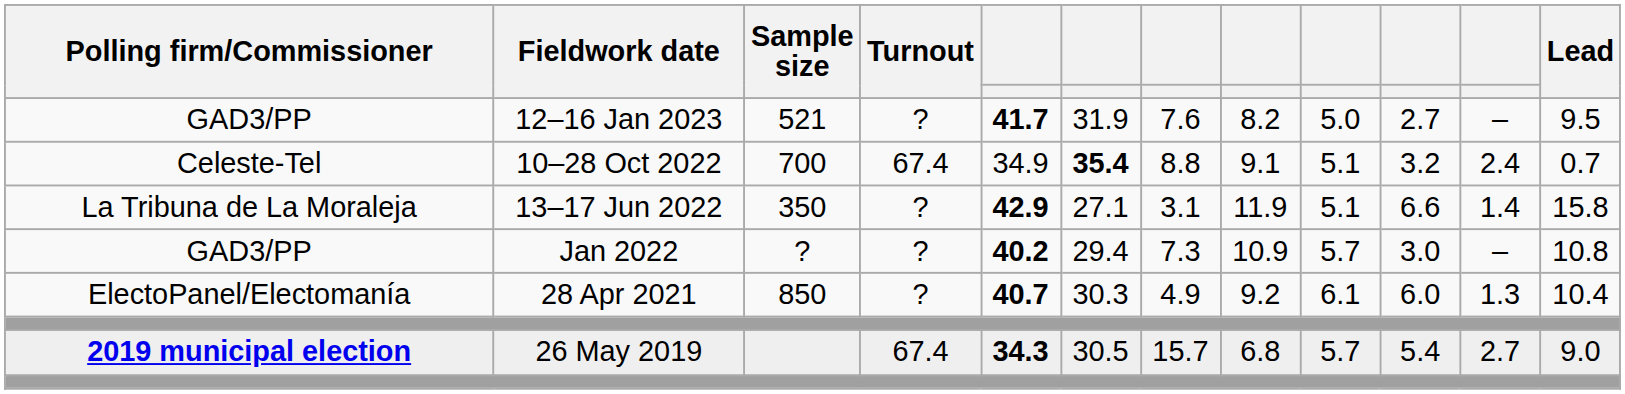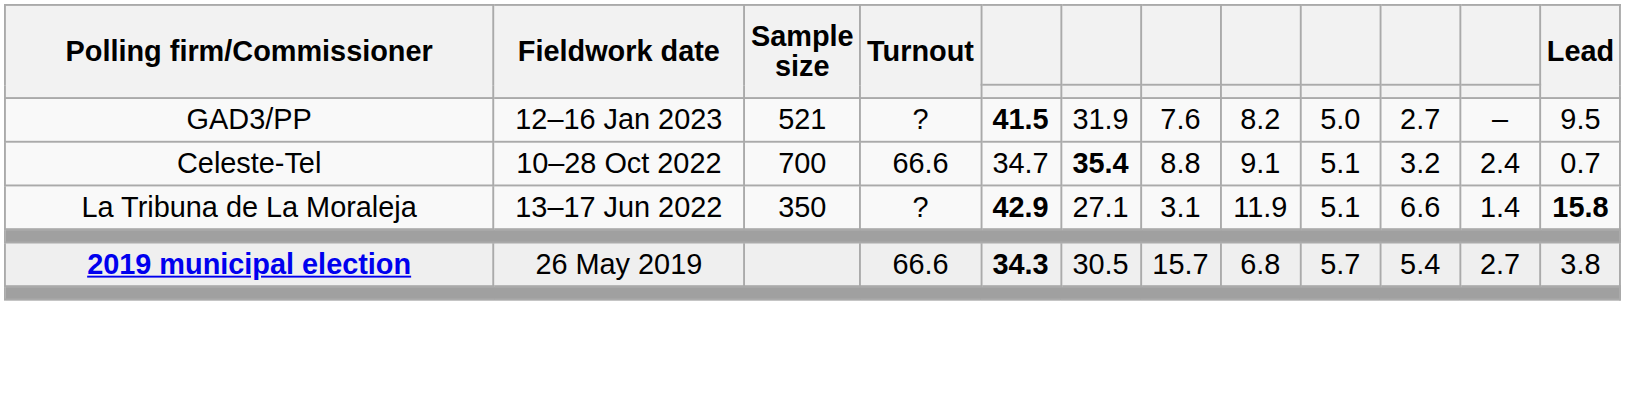(1021, 119) 41.7 -> (1021, 119) 41.5
(920, 163) 67.4 -> (920, 163) 66.6
(1021, 163) 34.9 -> (1021, 163) 34.7
(1580, 207) normal -> (1580, 207) bold
- row: (249, 251)
- row: (249, 295)
(920, 352) 67.4 -> (920, 264) 66.6
(1580, 352) 9.0 -> (1580, 264) 3.8
